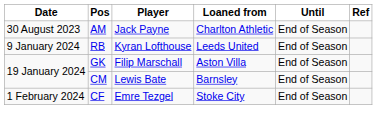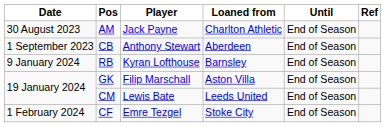+ row: (106, 46)
(227, 46) Leeds United -> (226, 63) Barnsley
(217, 79) Barnsley -> (236, 96) Leeds United
